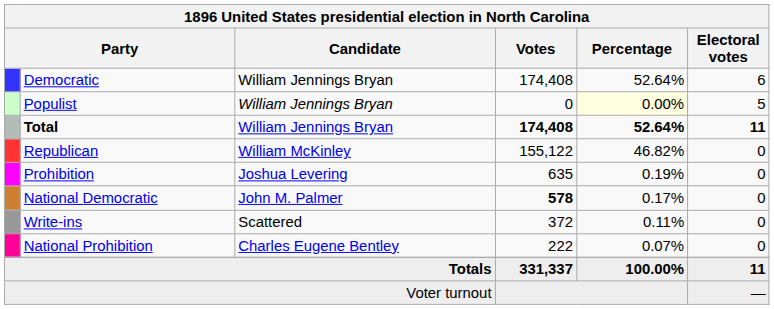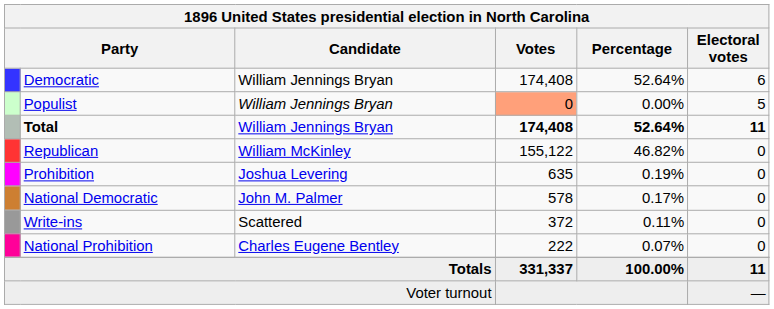(569, 104) no background -> (569, 104) lightsalmon background
(663, 104) lightyellow background -> (663, 104) no background
(561, 198) bold -> (561, 198) normal
